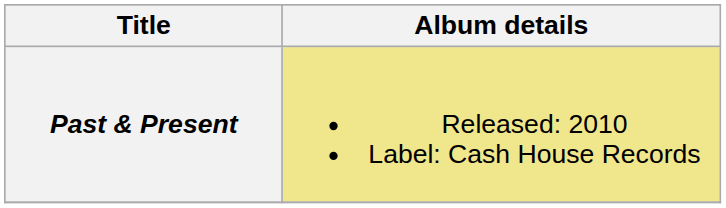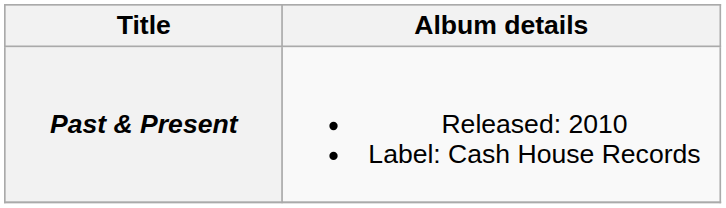(501, 139) khaki background -> (501, 139) no background
